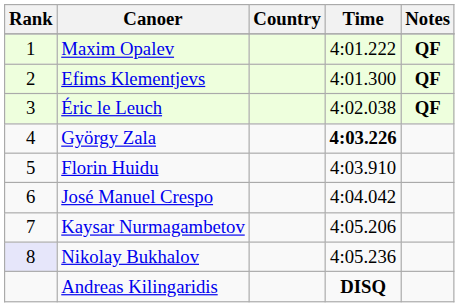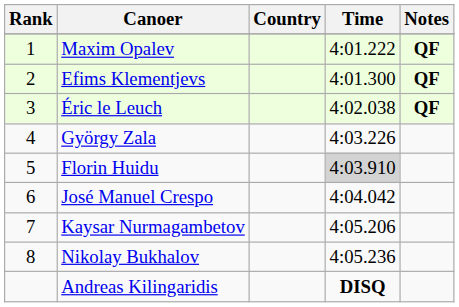(363, 138) bold -> (363, 138) normal
(363, 167) no background -> (363, 167) lightgrey background
(31, 256) lavender background -> (31, 256) no background
